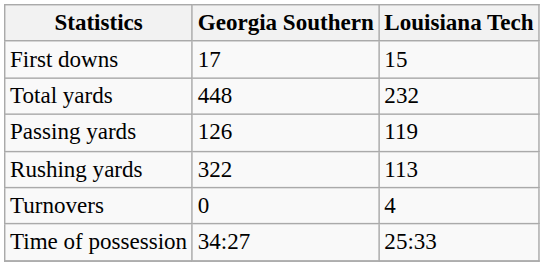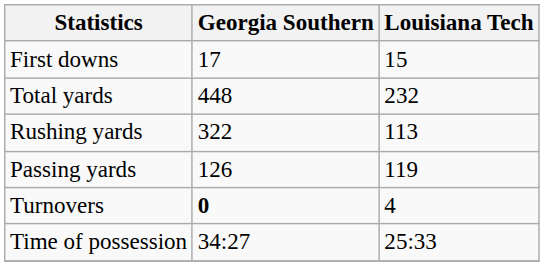rows swapped: (76, 168) <-> (73, 132)
(204, 205) normal -> (204, 205) bold
